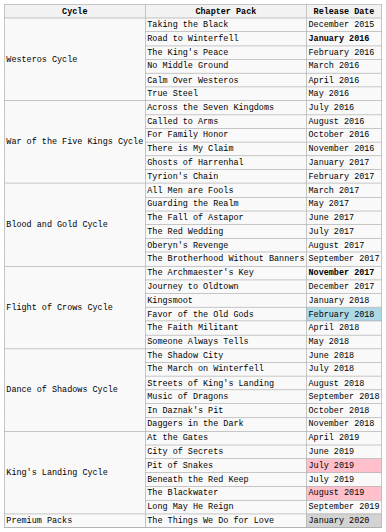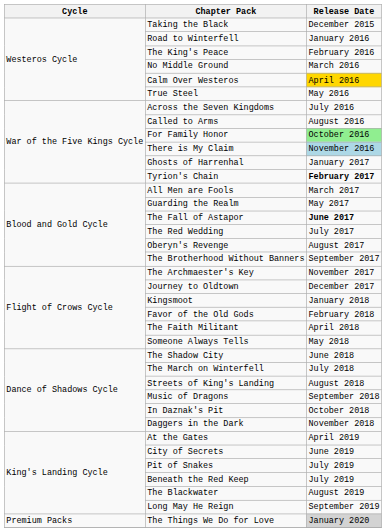(339, 39) bold -> (339, 39) normal
(334, 80) no background -> (334, 80) gold background
(339, 135) no background -> (339, 135) lightgreen background
(341, 149) no background -> (341, 149) lightblue background
(341, 176) normal -> (341, 176) bold
(331, 218) normal -> (331, 218) bold
(341, 273) bold -> (341, 273) normal
(341, 314) lightblue background -> (341, 314) no background
(331, 466) pink background -> (331, 466) no background
(336, 493) pink background -> (336, 493) no background
